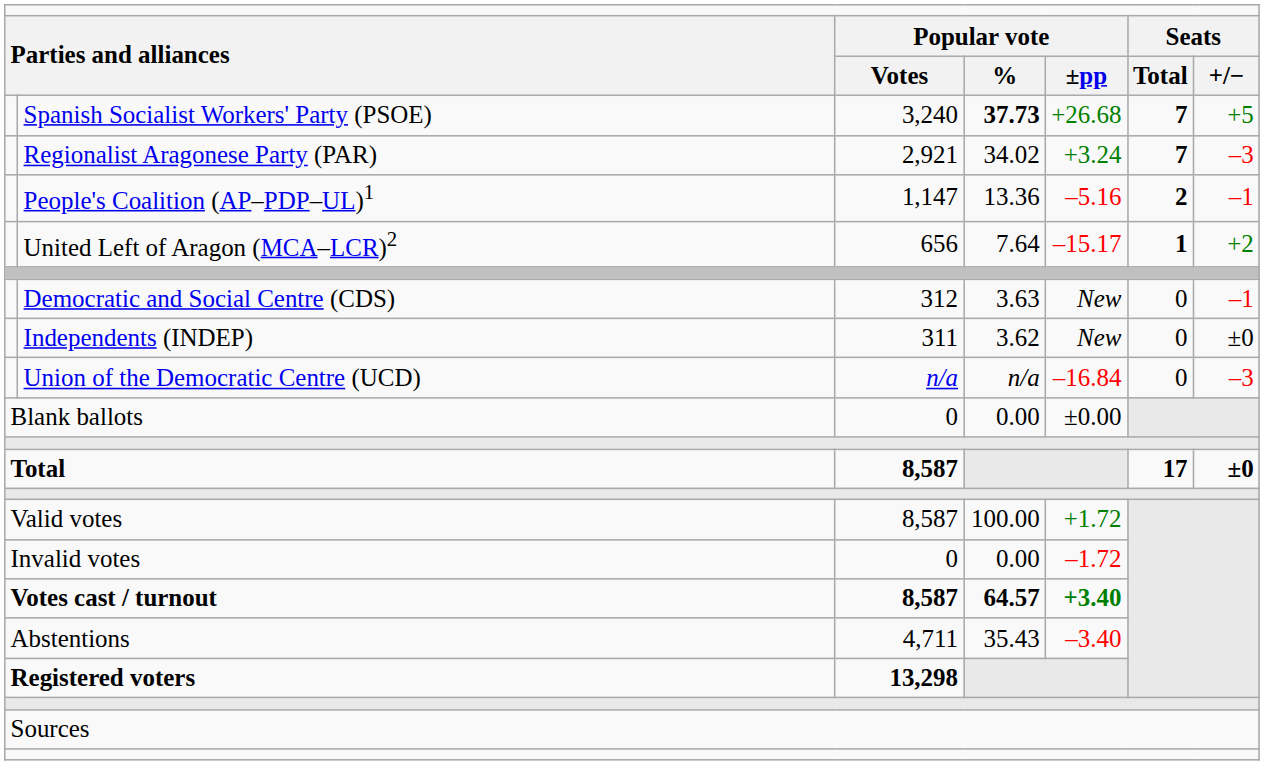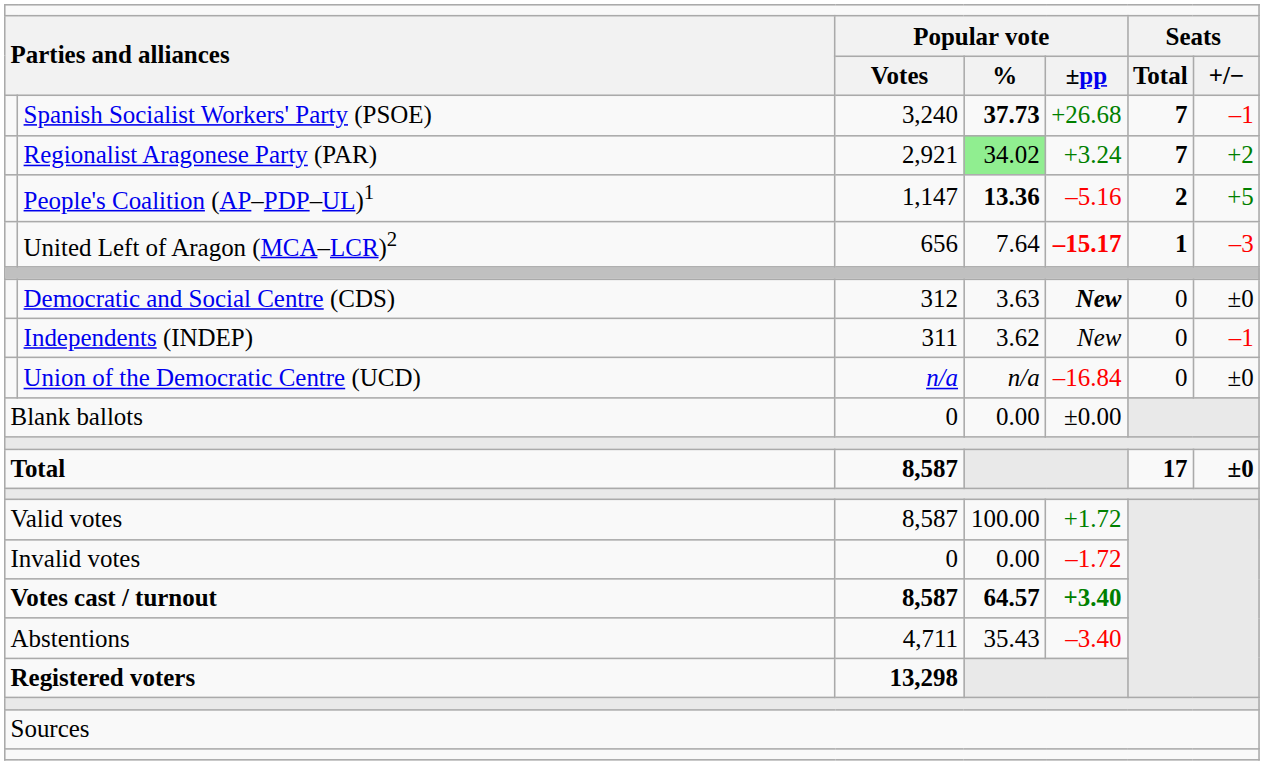(1240, 114) +5 -> (1241, 114) –1
(1012, 154) no background -> (1012, 154) lightgreen background
(1241, 154) –3 -> (1240, 154) +2
(1012, 197) normal -> (1012, 197) bold
(1241, 197) –1 -> (1240, 197) +5
(1087, 243) normal -> (1087, 243) bold
(1240, 243) +2 -> (1241, 243) –3
(1099, 298) normal -> (1099, 298) bold
(1241, 298) –1 -> (1241, 298) ±0
(1241, 337) ±0 -> (1241, 337) –1
(1241, 377) –3 -> (1241, 377) ±0
